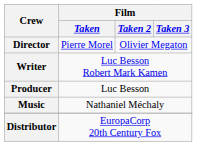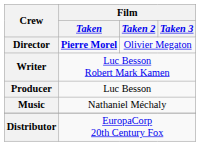(87, 45) normal -> (89, 45) bold
